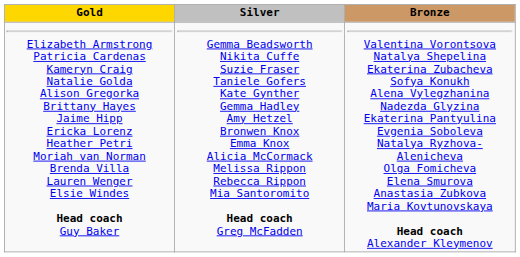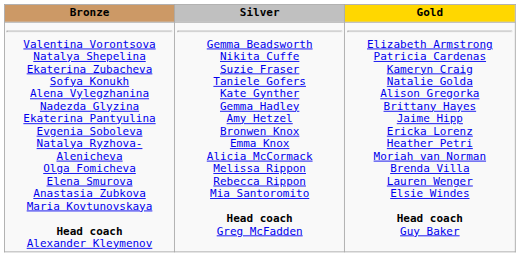columns swapped: (90, 14) <-> (430, 14)
